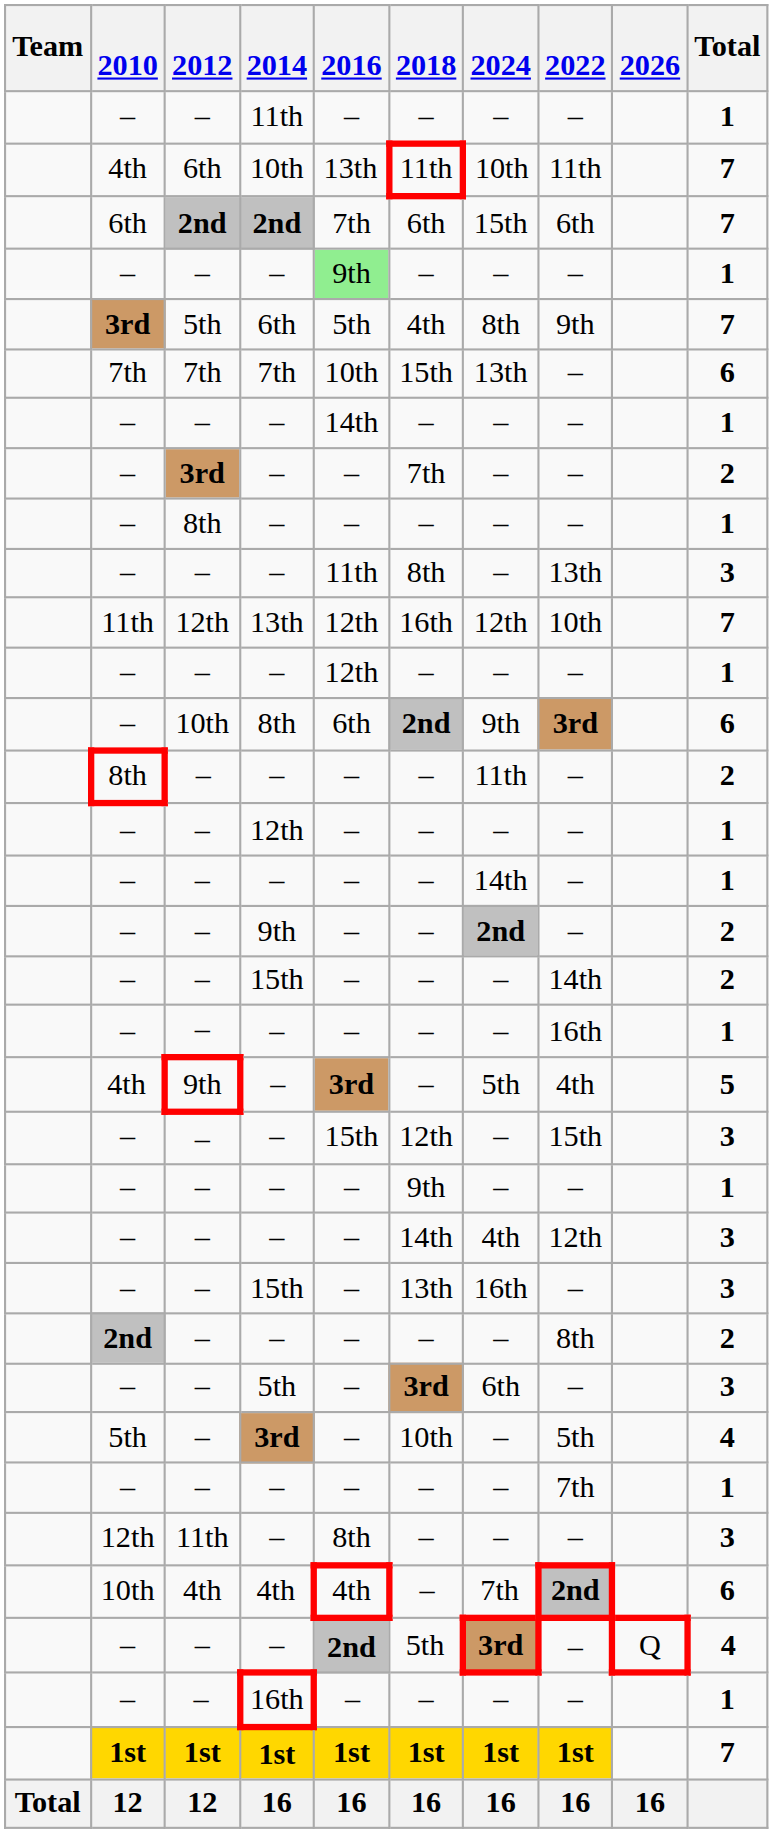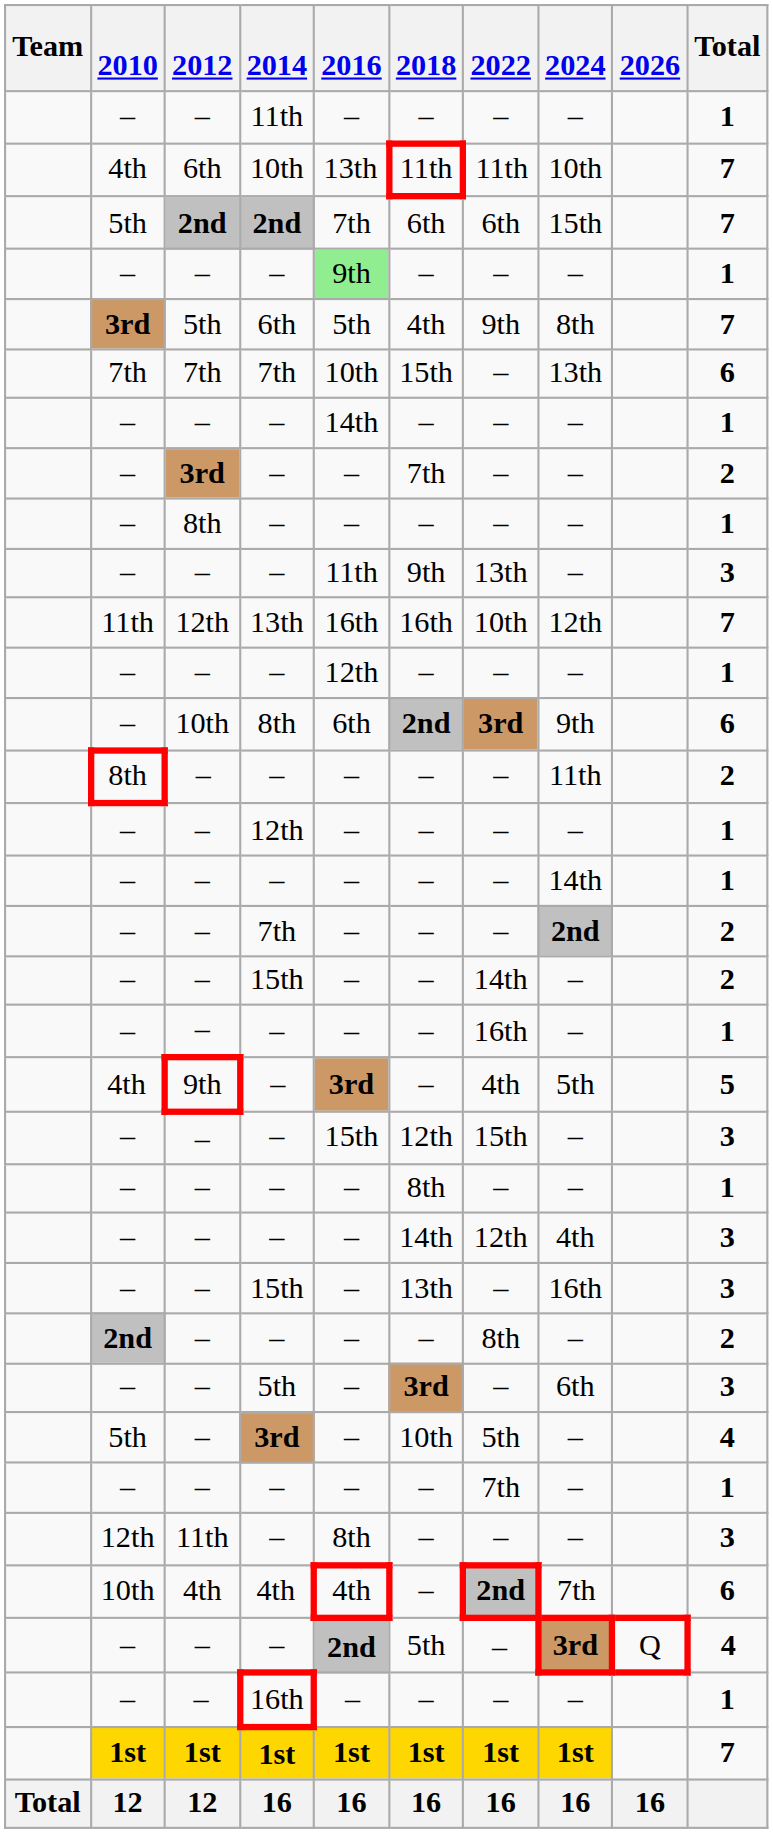columns swapped: (575, 65) <-> (501, 65)
(128, 222) 6th -> (128, 222) 5th
(426, 572) 8th -> (426, 572) 9th
(351, 622) 12th -> (351, 622) 16th
(277, 930) 9th -> (277, 930) 7th
(426, 1187) 9th -> (426, 1187) 8th
